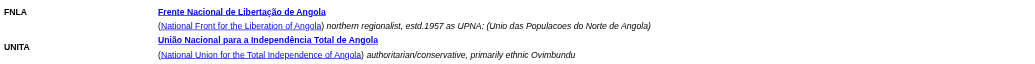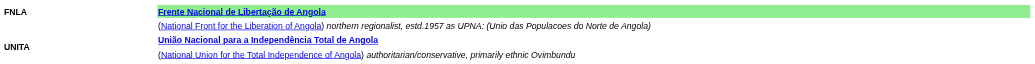(242, 12) no background -> (242, 12) lightgreen background
